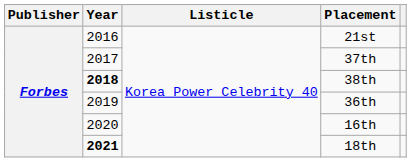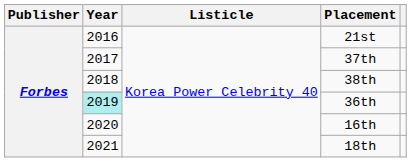(102, 81) bold -> (102, 81) normal
(102, 103) no background -> (102, 103) paleturquoise background
(102, 146) bold -> (102, 146) normal
